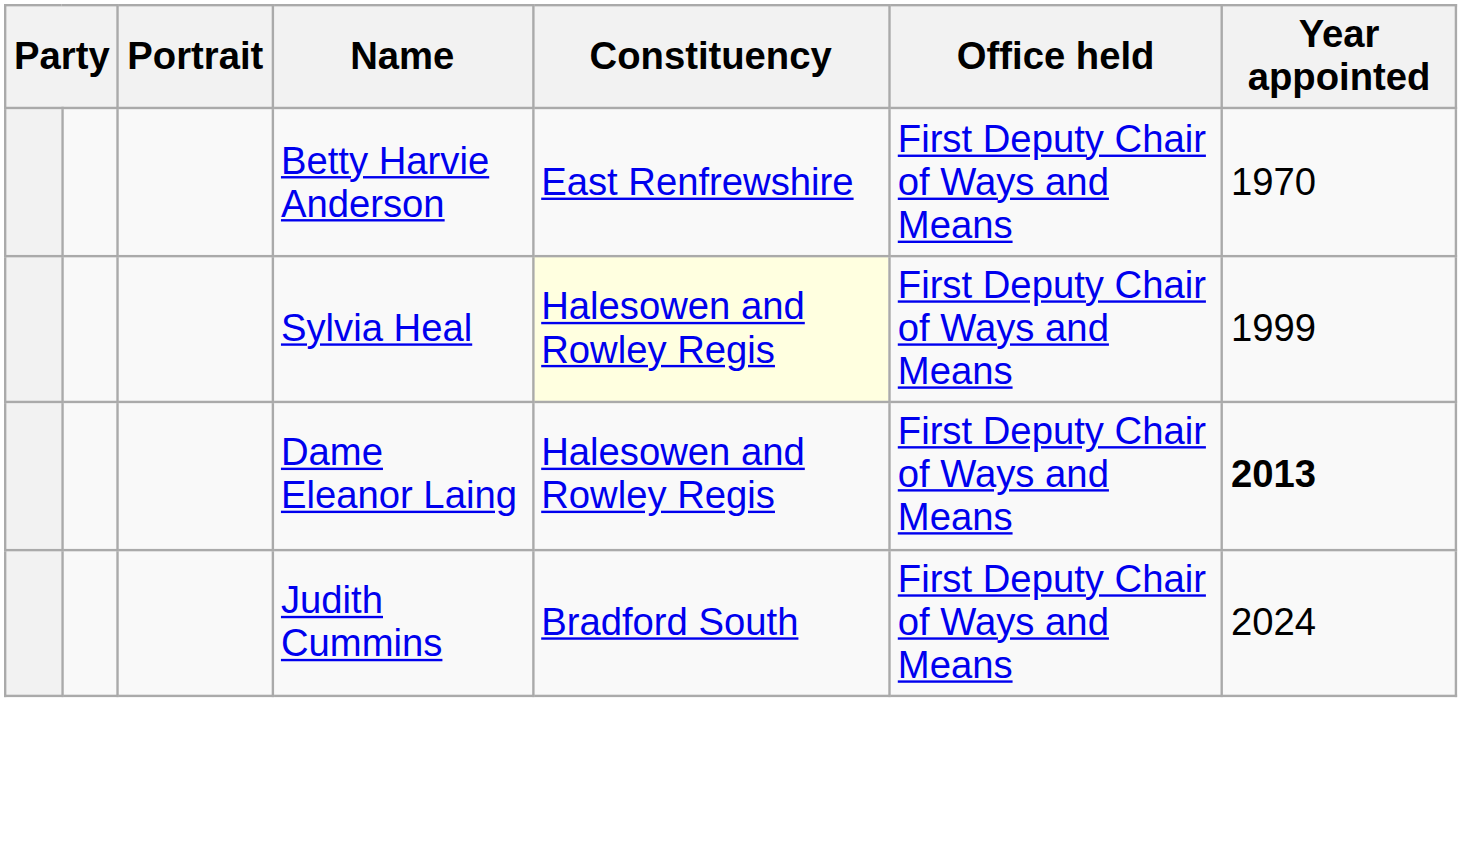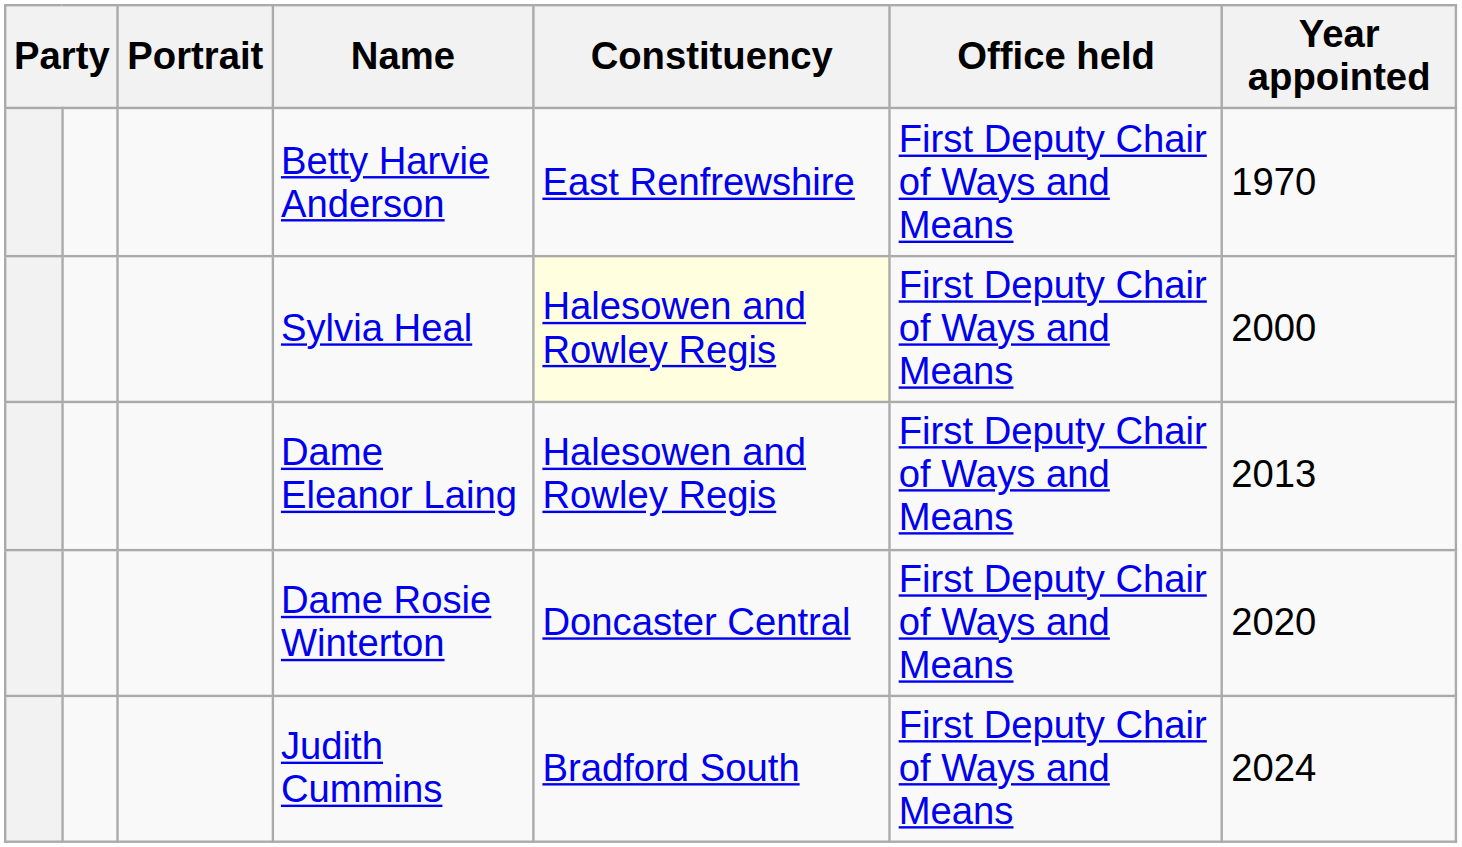(1274, 328) 1999 -> (1274, 328) 2000
(1274, 474) bold -> (1274, 474) normal
+ row: (386, 621)
